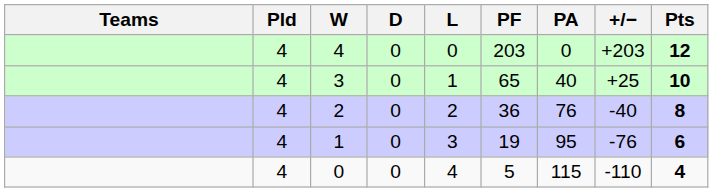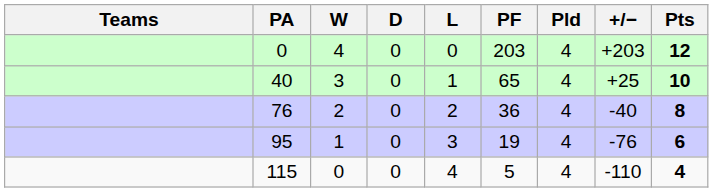columns swapped: (282, 19) <-> (566, 19)
